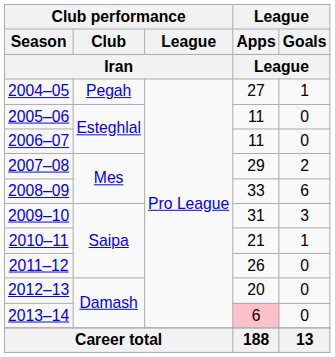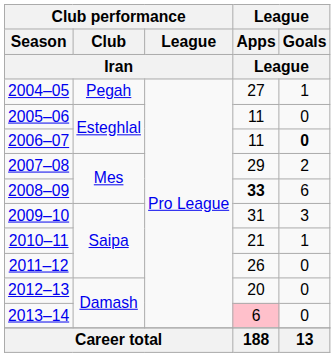(305, 141) normal -> (305, 141) bold
(256, 191) normal -> (256, 191) bold
